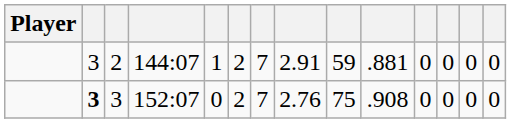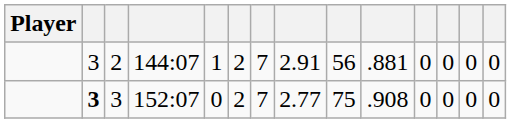(344, 61) 59 -> (344, 61) 56
(300, 99) 2.76 -> (300, 99) 2.77
